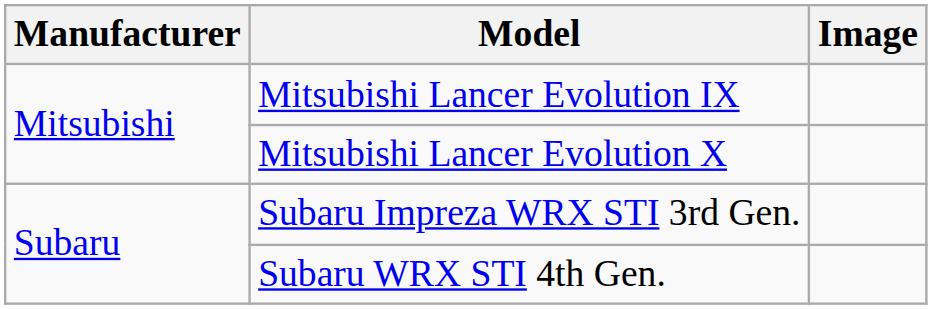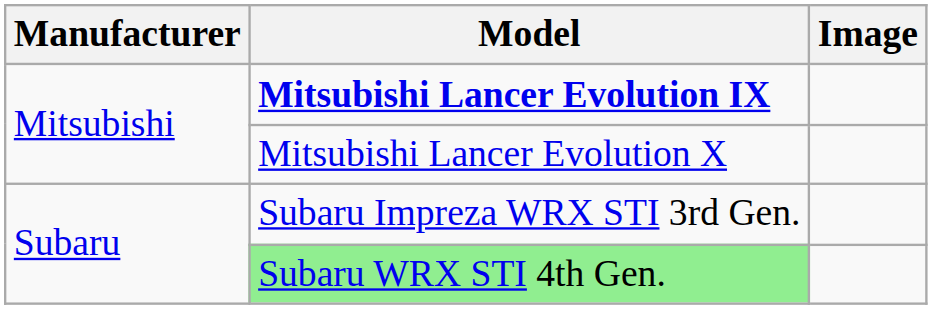(499, 93) normal -> (514, 93) bold
(462, 272) no background -> (462, 272) lightgreen background
